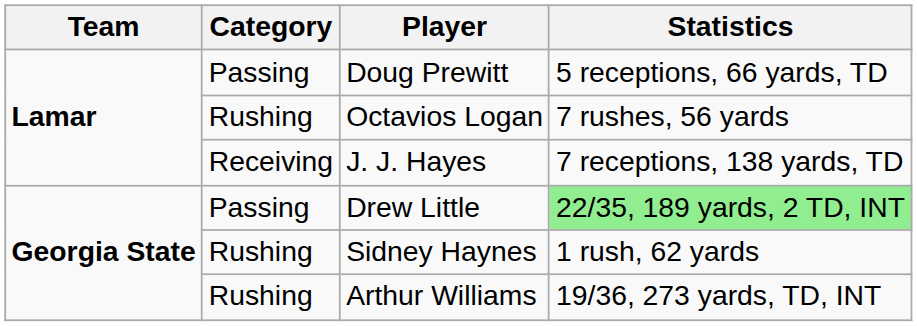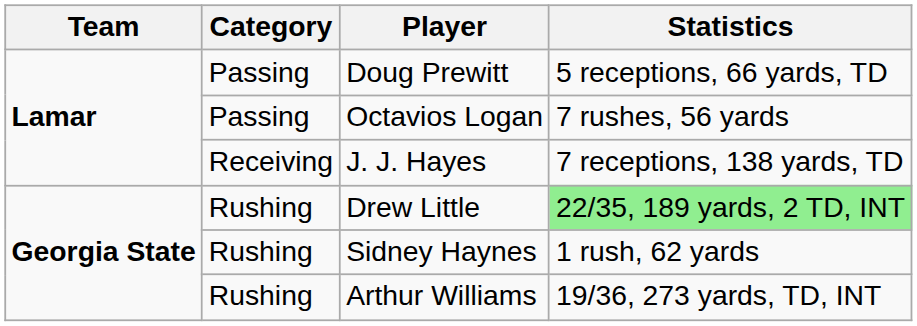(261, 117) Rushing -> (259, 117) Passing
(259, 206) Passing -> (261, 206) Rushing
